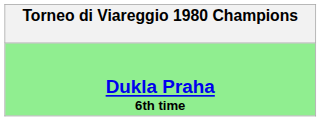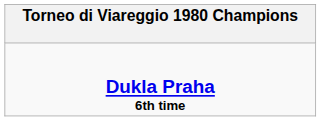(160, 94) lightgreen background -> (160, 94) no background
